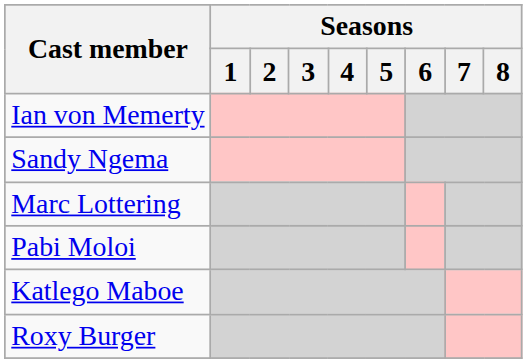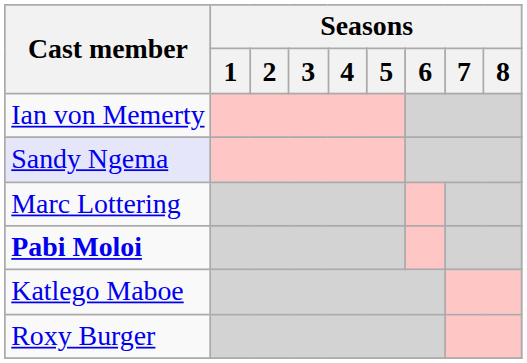(90, 159) no background -> (90, 159) lavender background
(74, 247) normal -> (77, 247) bold
